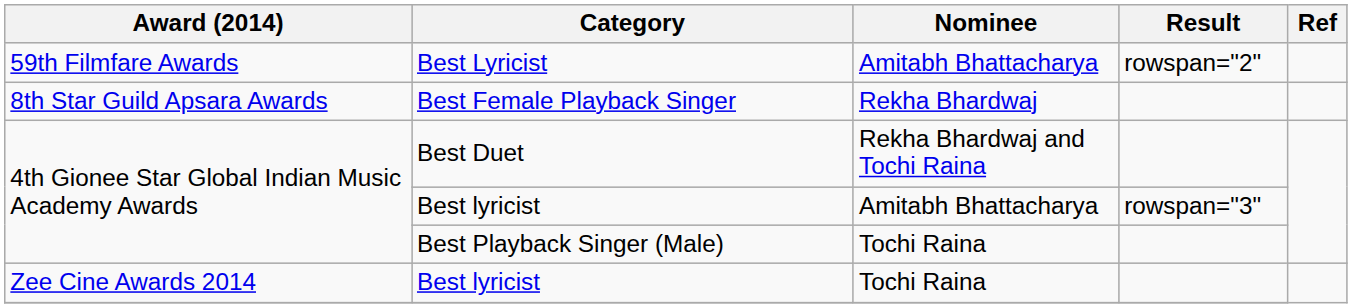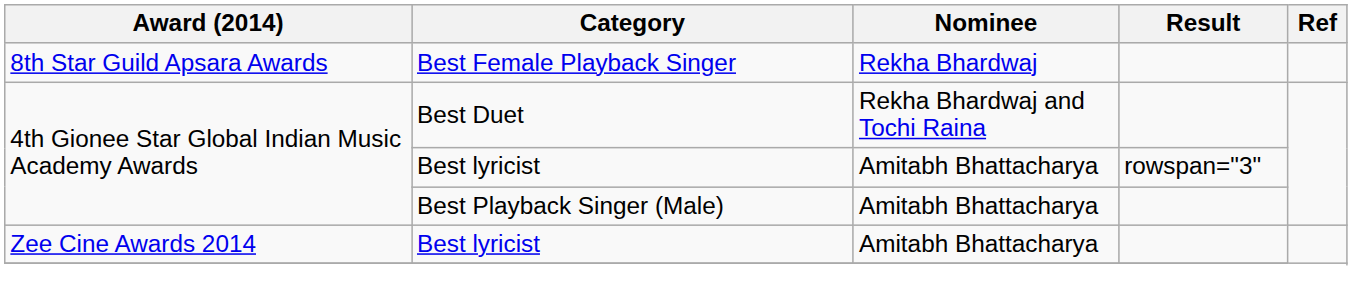- row: (124, 62)
(923, 243) Tochi Raina -> (979, 205) Amitabh Bhattacharya
(923, 282) Tochi Raina -> (979, 243) Amitabh Bhattacharya
